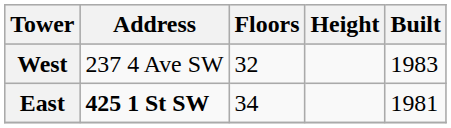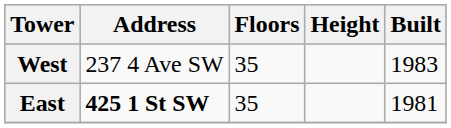(246, 63) 32 -> (246, 63) 35
(246, 103) 34 -> (246, 103) 35
